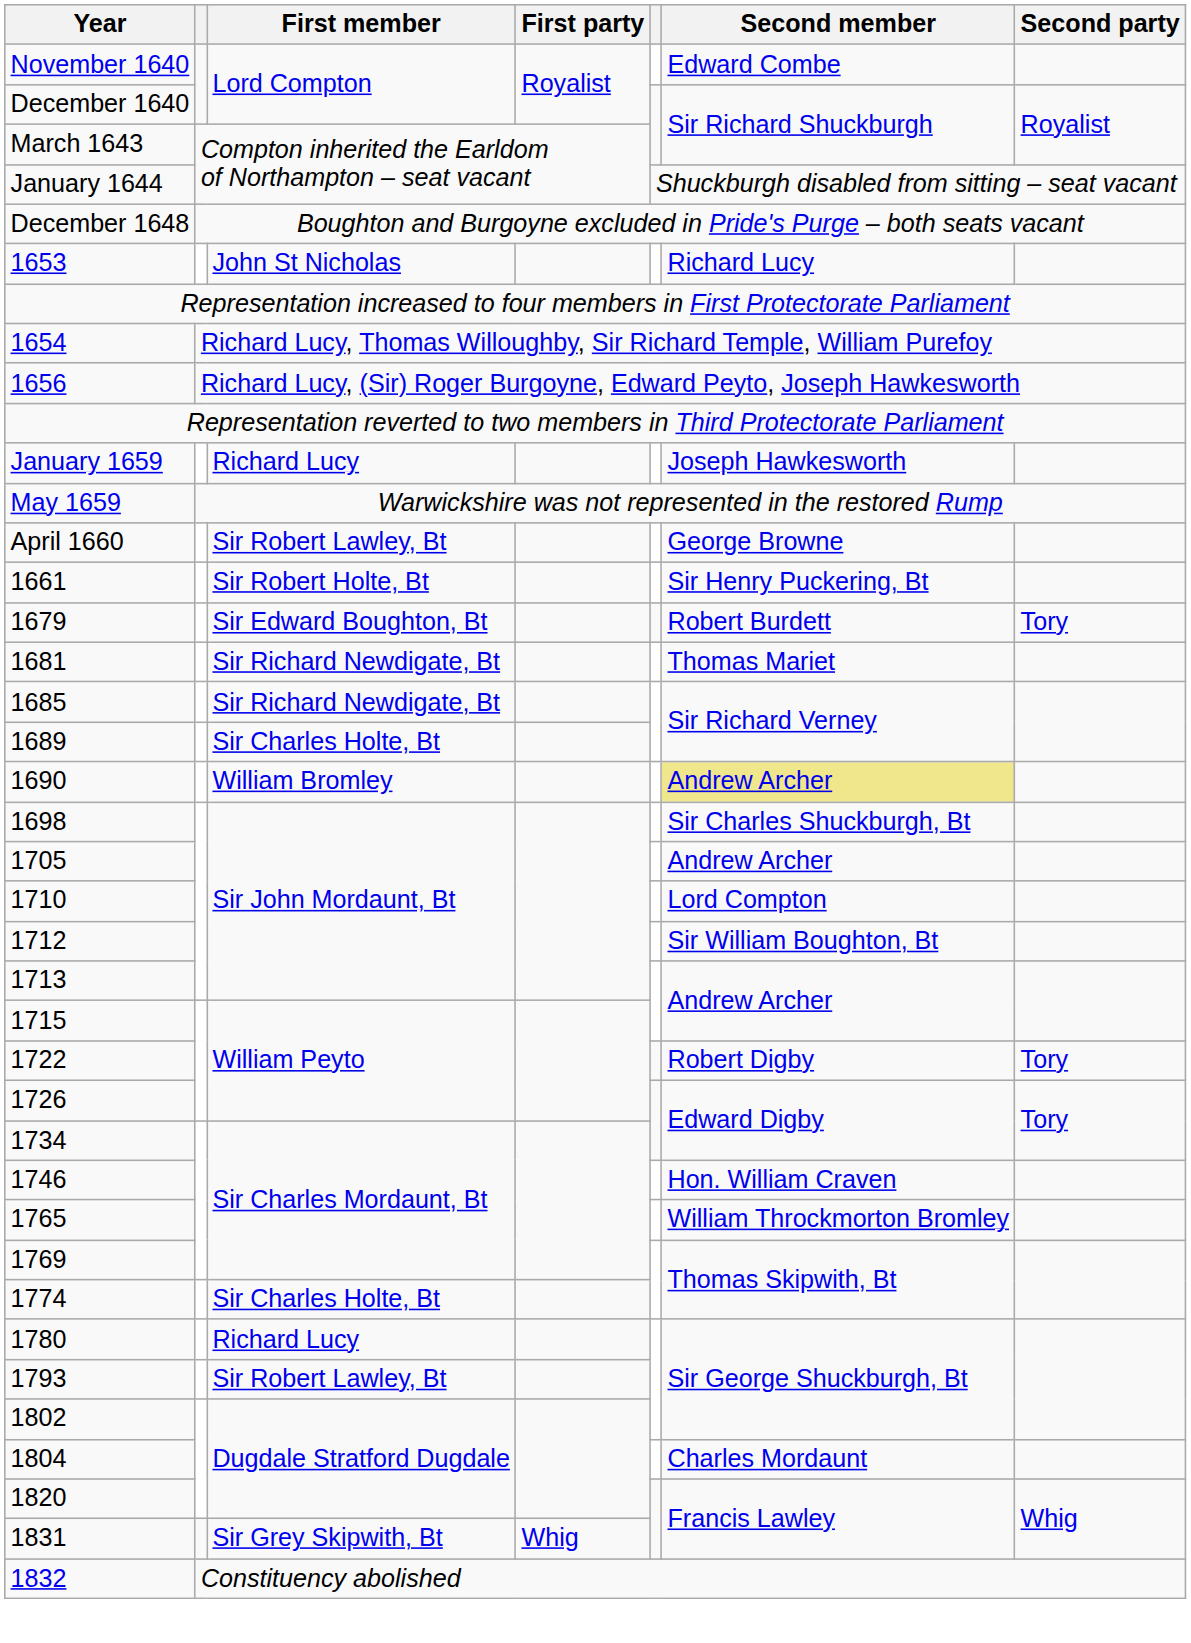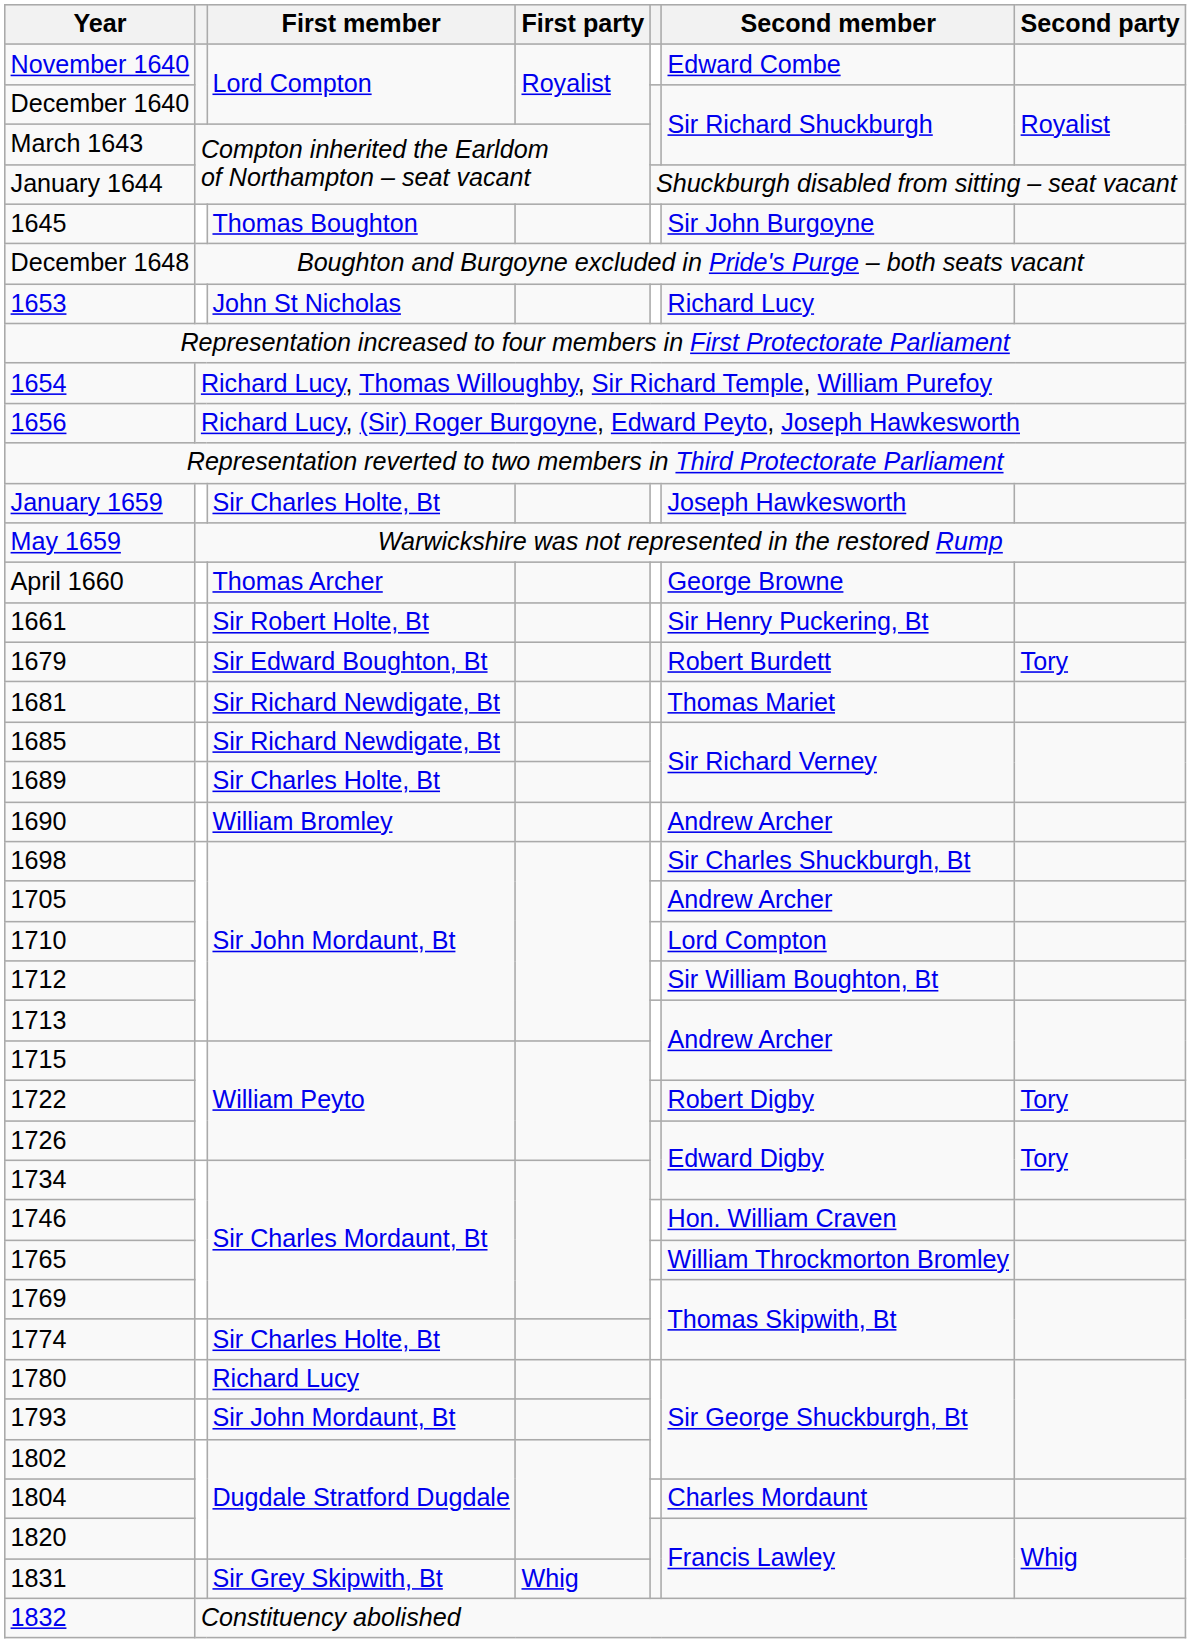+ row: (39, 223)
(286, 462) Richard Lucy -> (326, 502) Sir Charles Holte, Bt
(330, 542) Sir Robert Lawley, Bt -> (298, 582) Thomas Archer
(750, 781) khaki background -> (750, 821) no background
(330, 1378) Sir Robert Lawley, Bt -> (334, 1418) Sir John Mordaunt, Bt
